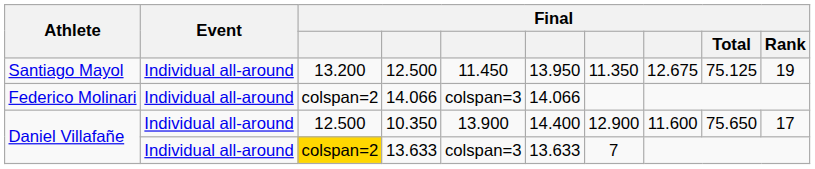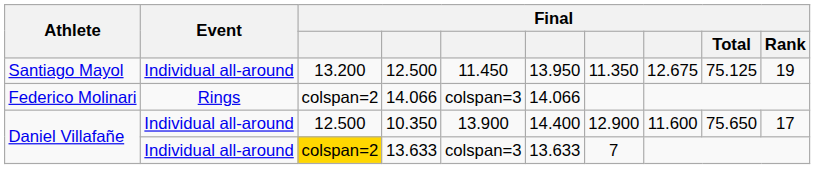(219, 97) Individual all-around -> (219, 97) Rings
